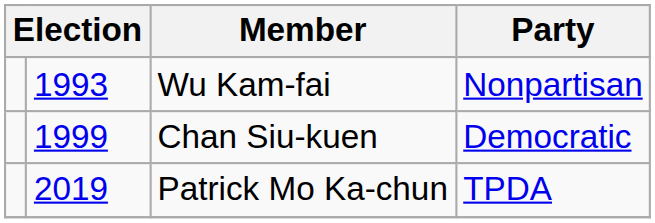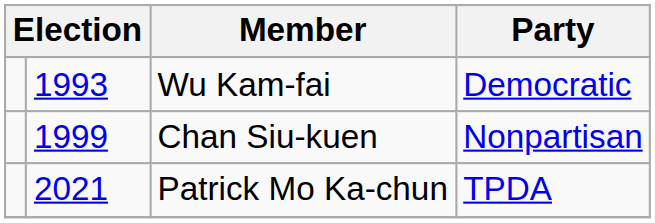(553, 83) Nonpartisan -> (547, 83) Democratic
(547, 136) Democratic -> (553, 136) Nonpartisan
(71, 189) 2019 -> (71, 189) 2021
